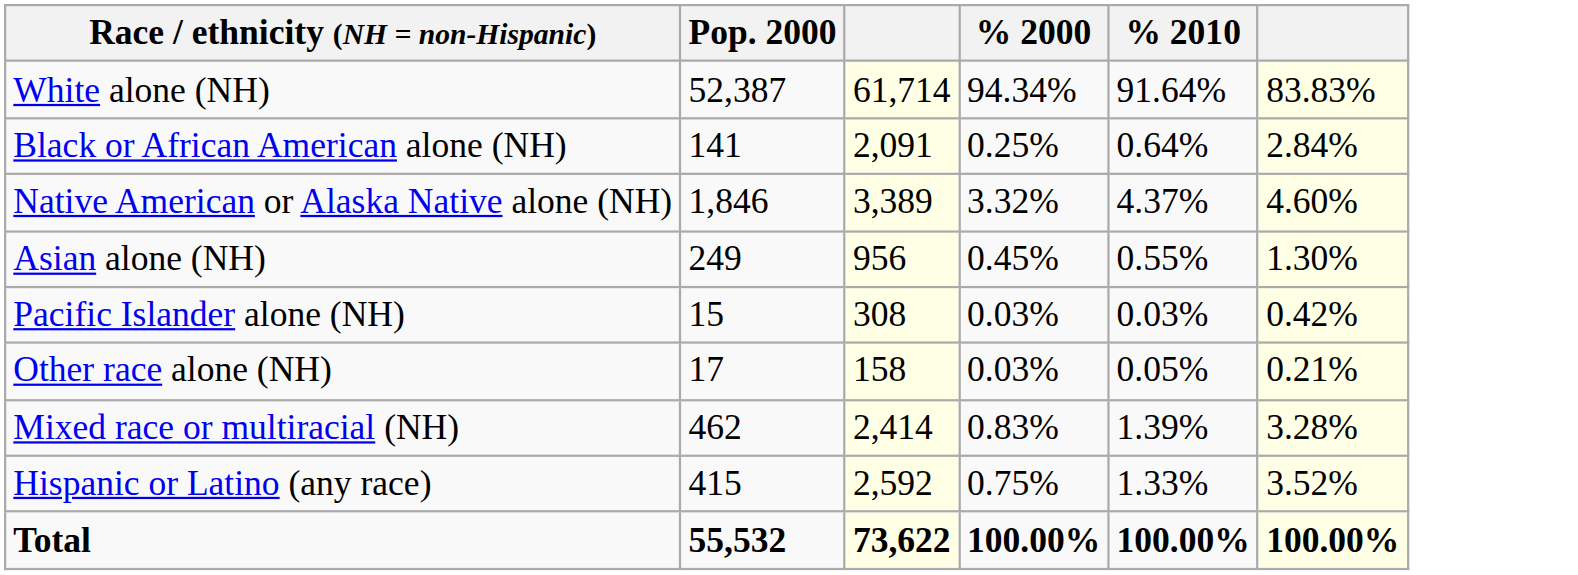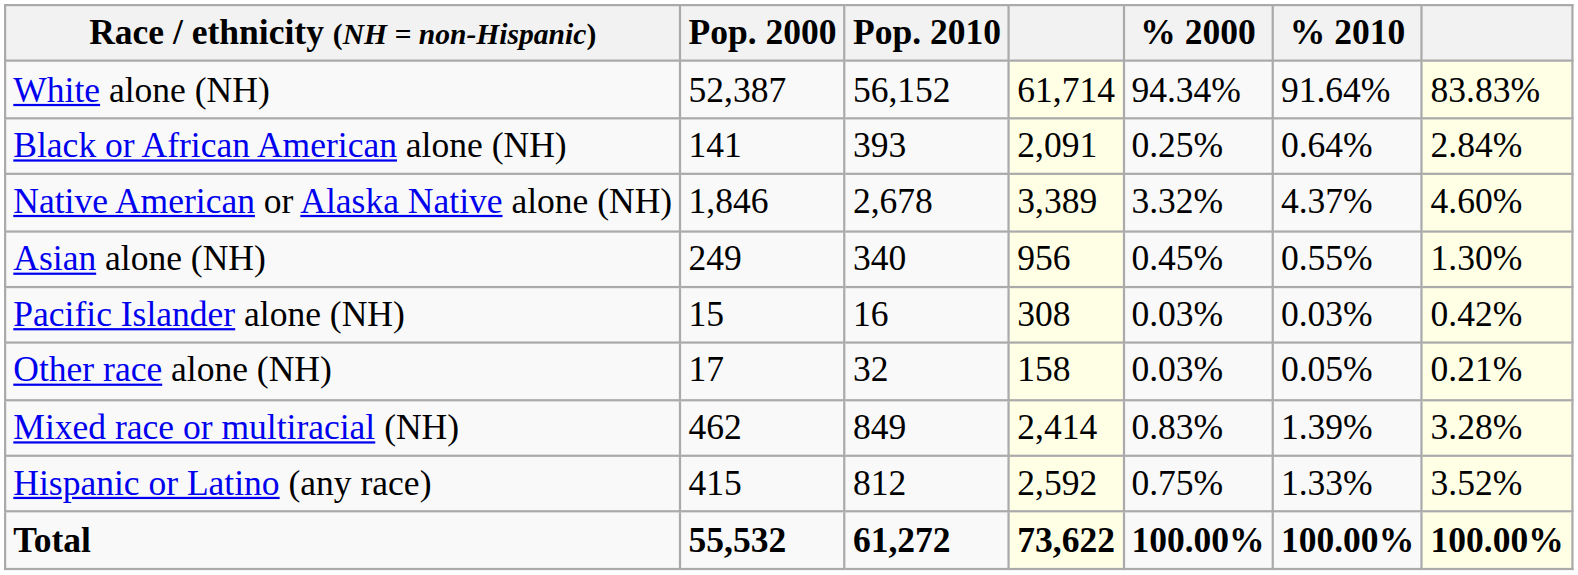+ column: (927, 32)
